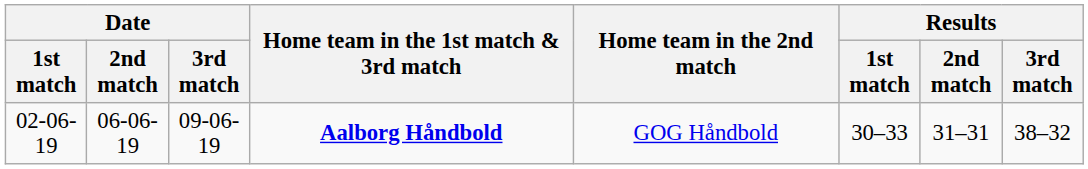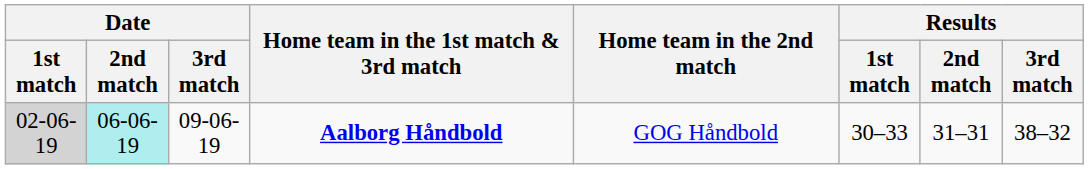(46, 132) no background -> (46, 132) lightgrey background
(128, 132) no background -> (128, 132) paleturquoise background
